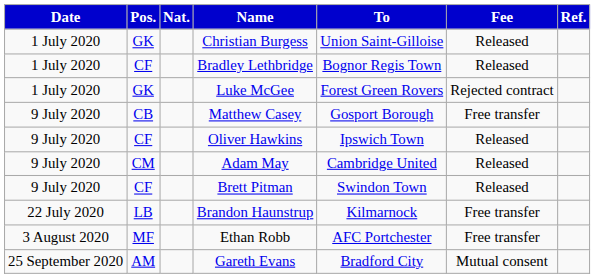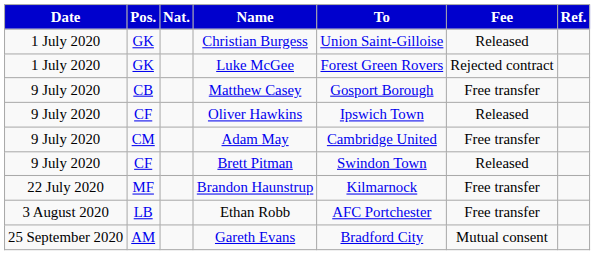- row: (255, 66)
(502, 163) Released -> (502, 139) Free transfer
(143, 212) LB -> (143, 188) MF
(143, 237) MF -> (143, 212) LB
